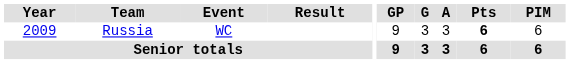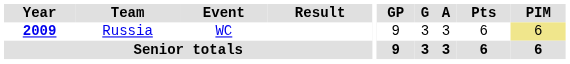(40, 32) normal -> (40, 32) bold
(484, 32) bold -> (484, 32) normal
(538, 32) no background -> (538, 32) khaki background
